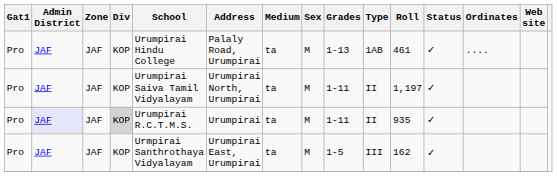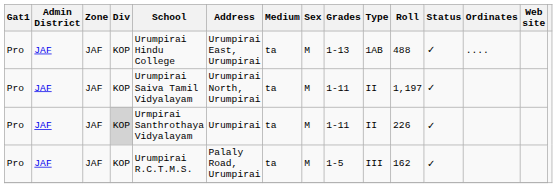(235, 50) Palaly Road, Urumpirai -> (235, 50) Urumpirai East, Urumpirai
(402, 50) 461 -> (402, 50) 488
(43, 120) lavender background -> (43, 126) no background
(164, 120) Urumpirai R.C.T.M.S. -> (169, 126) Urmpirai Santhrothaya Vidyalayam
(402, 120) 935 -> (402, 126) 226
(169, 153) Urmpirai Santhrothaya Vidyalayam -> (164, 164) Urumpirai R.C.T.M.S.
(235, 153) Urumpirai East, Urumpirai -> (235, 164) Palaly Road, Urumpirai
